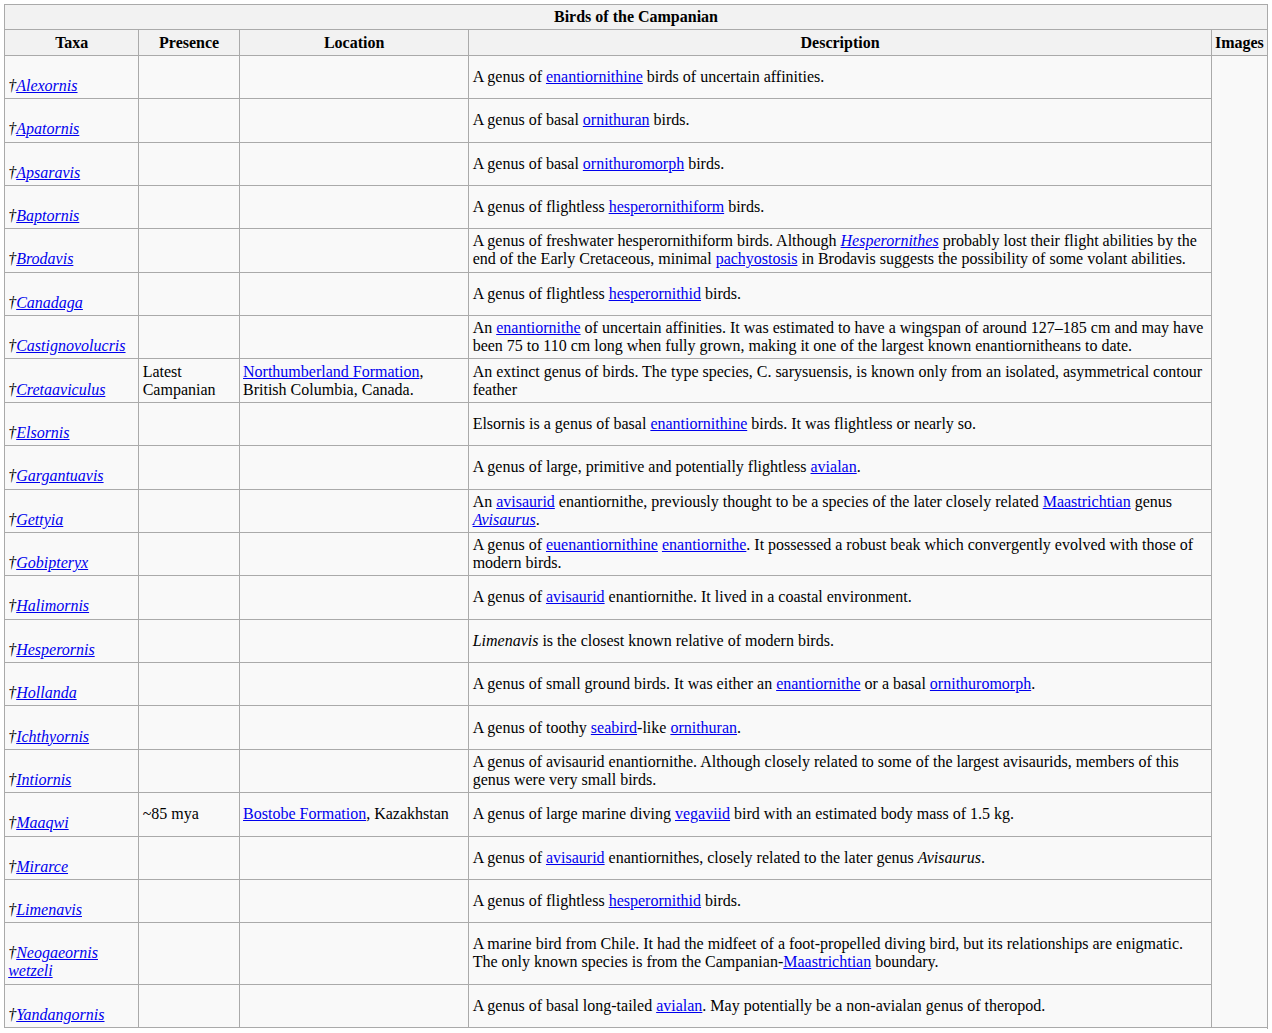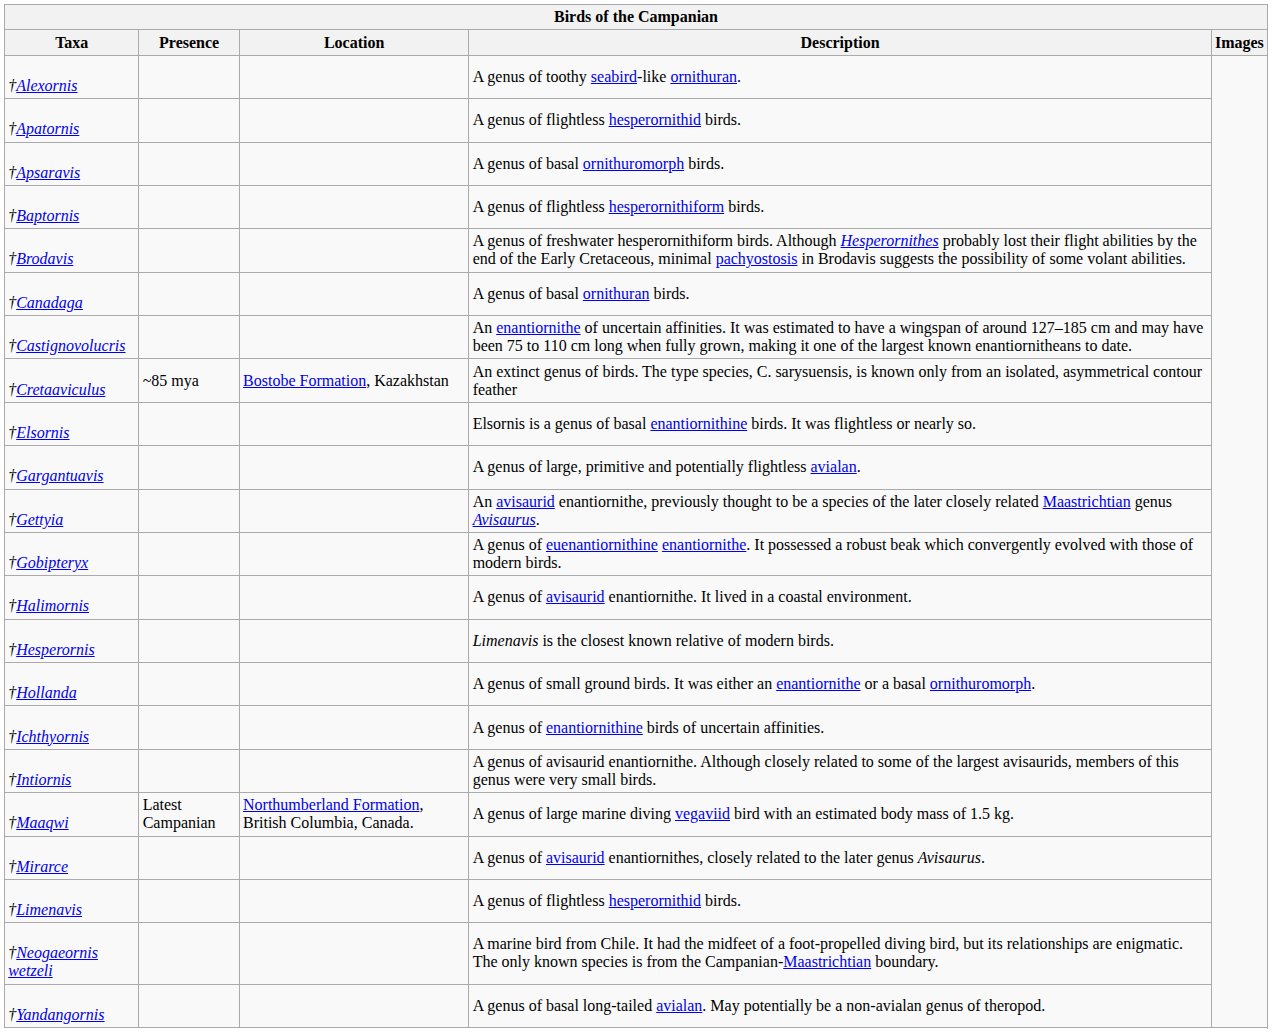(648, 76) A genus of enantiornithine birds of uncertain affinities. -> (607, 76) A genus of toothy seabird-like ornithuran.
(581, 120) A genus of basal ornithuran birds. -> (607, 120) A genus of flightless hesperornithid birds.
(607, 293) A genus of flightless hesperornithid birds. -> (581, 293) A genus of basal ornithuran birds.
(179, 380) Latest Campanian -> (171, 380) ~85 mya
(333, 380) Northumberland Formation, British Columbia, Canada. -> (346, 380) Bostobe Formation, Kazakhstan
(607, 727) A genus of toothy seabird-like ornithuran. -> (648, 727) A genus of enantiornithine birds of uncertain affinities.
(171, 814) ~85 mya -> (179, 814) Latest Campanian
(346, 814) Bostobe Formation, Kazakhstan -> (333, 814) Northumberland Formation, British Columbia, Canada.
